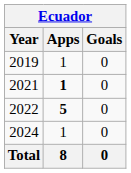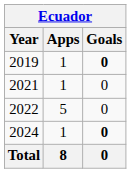(104, 62) normal -> (104, 62) bold
(63, 86) bold -> (63, 86) normal
(63, 109) bold -> (63, 109) normal
(104, 132) normal -> (104, 132) bold
